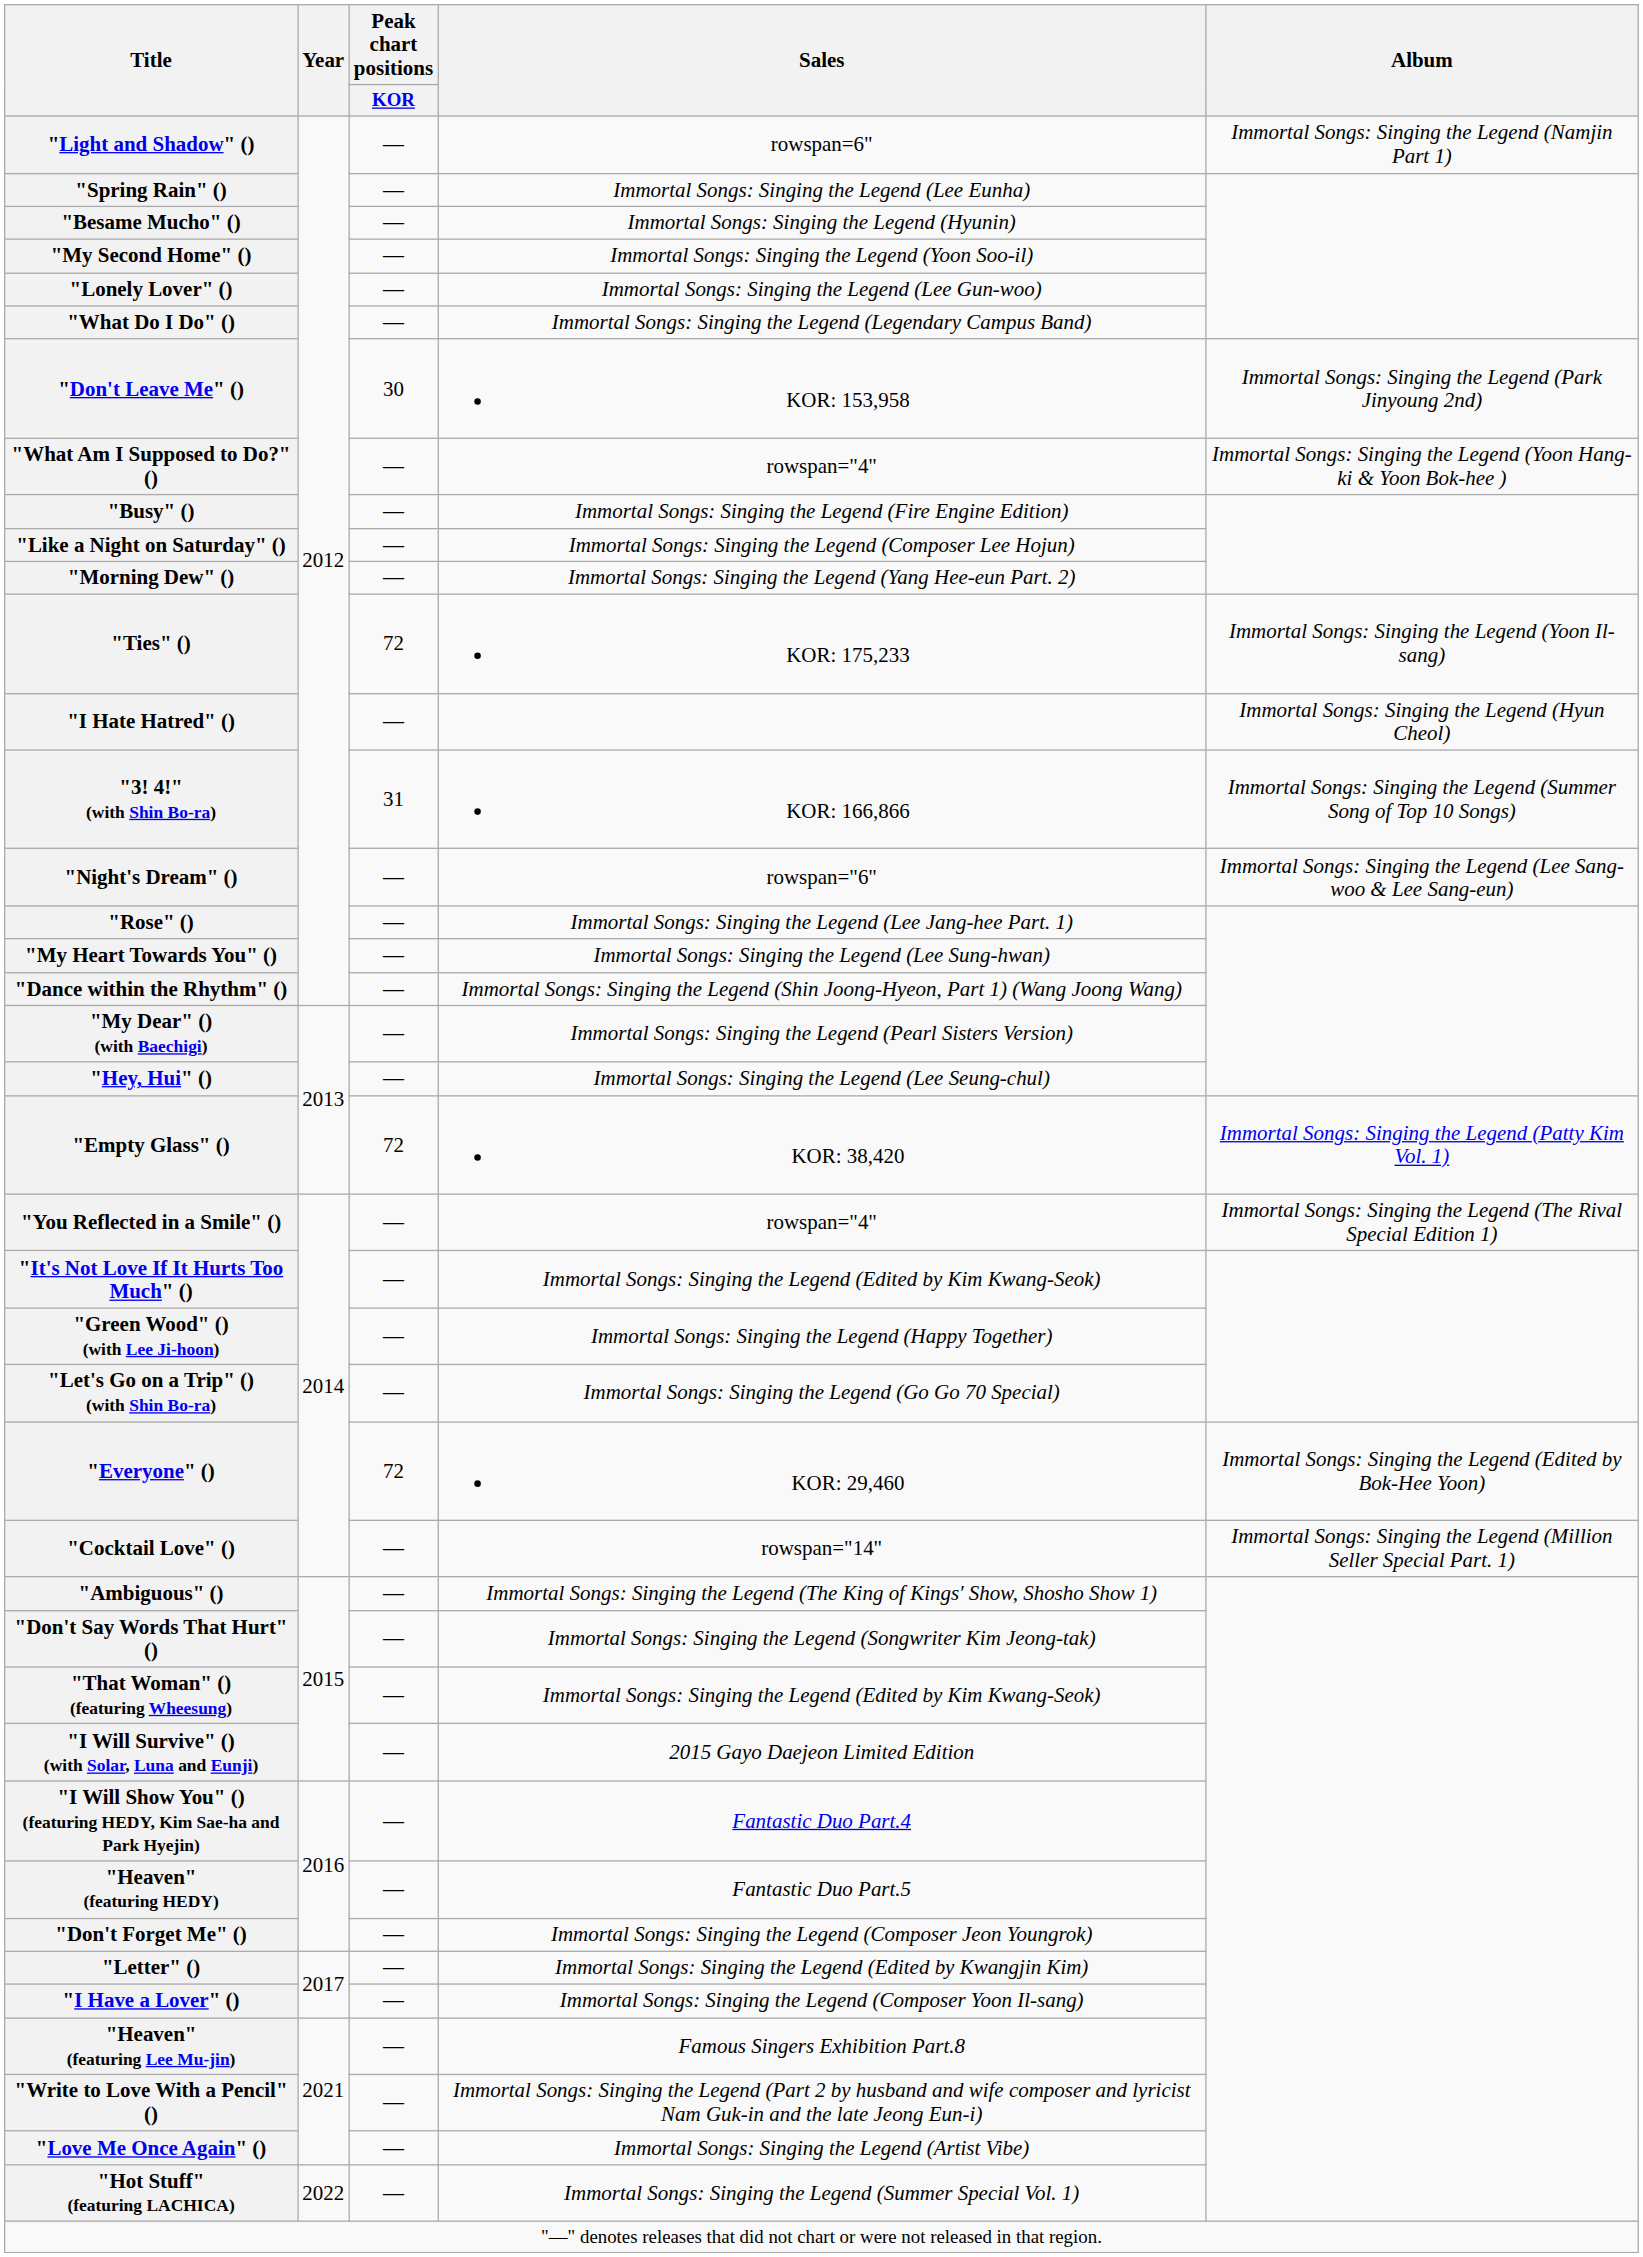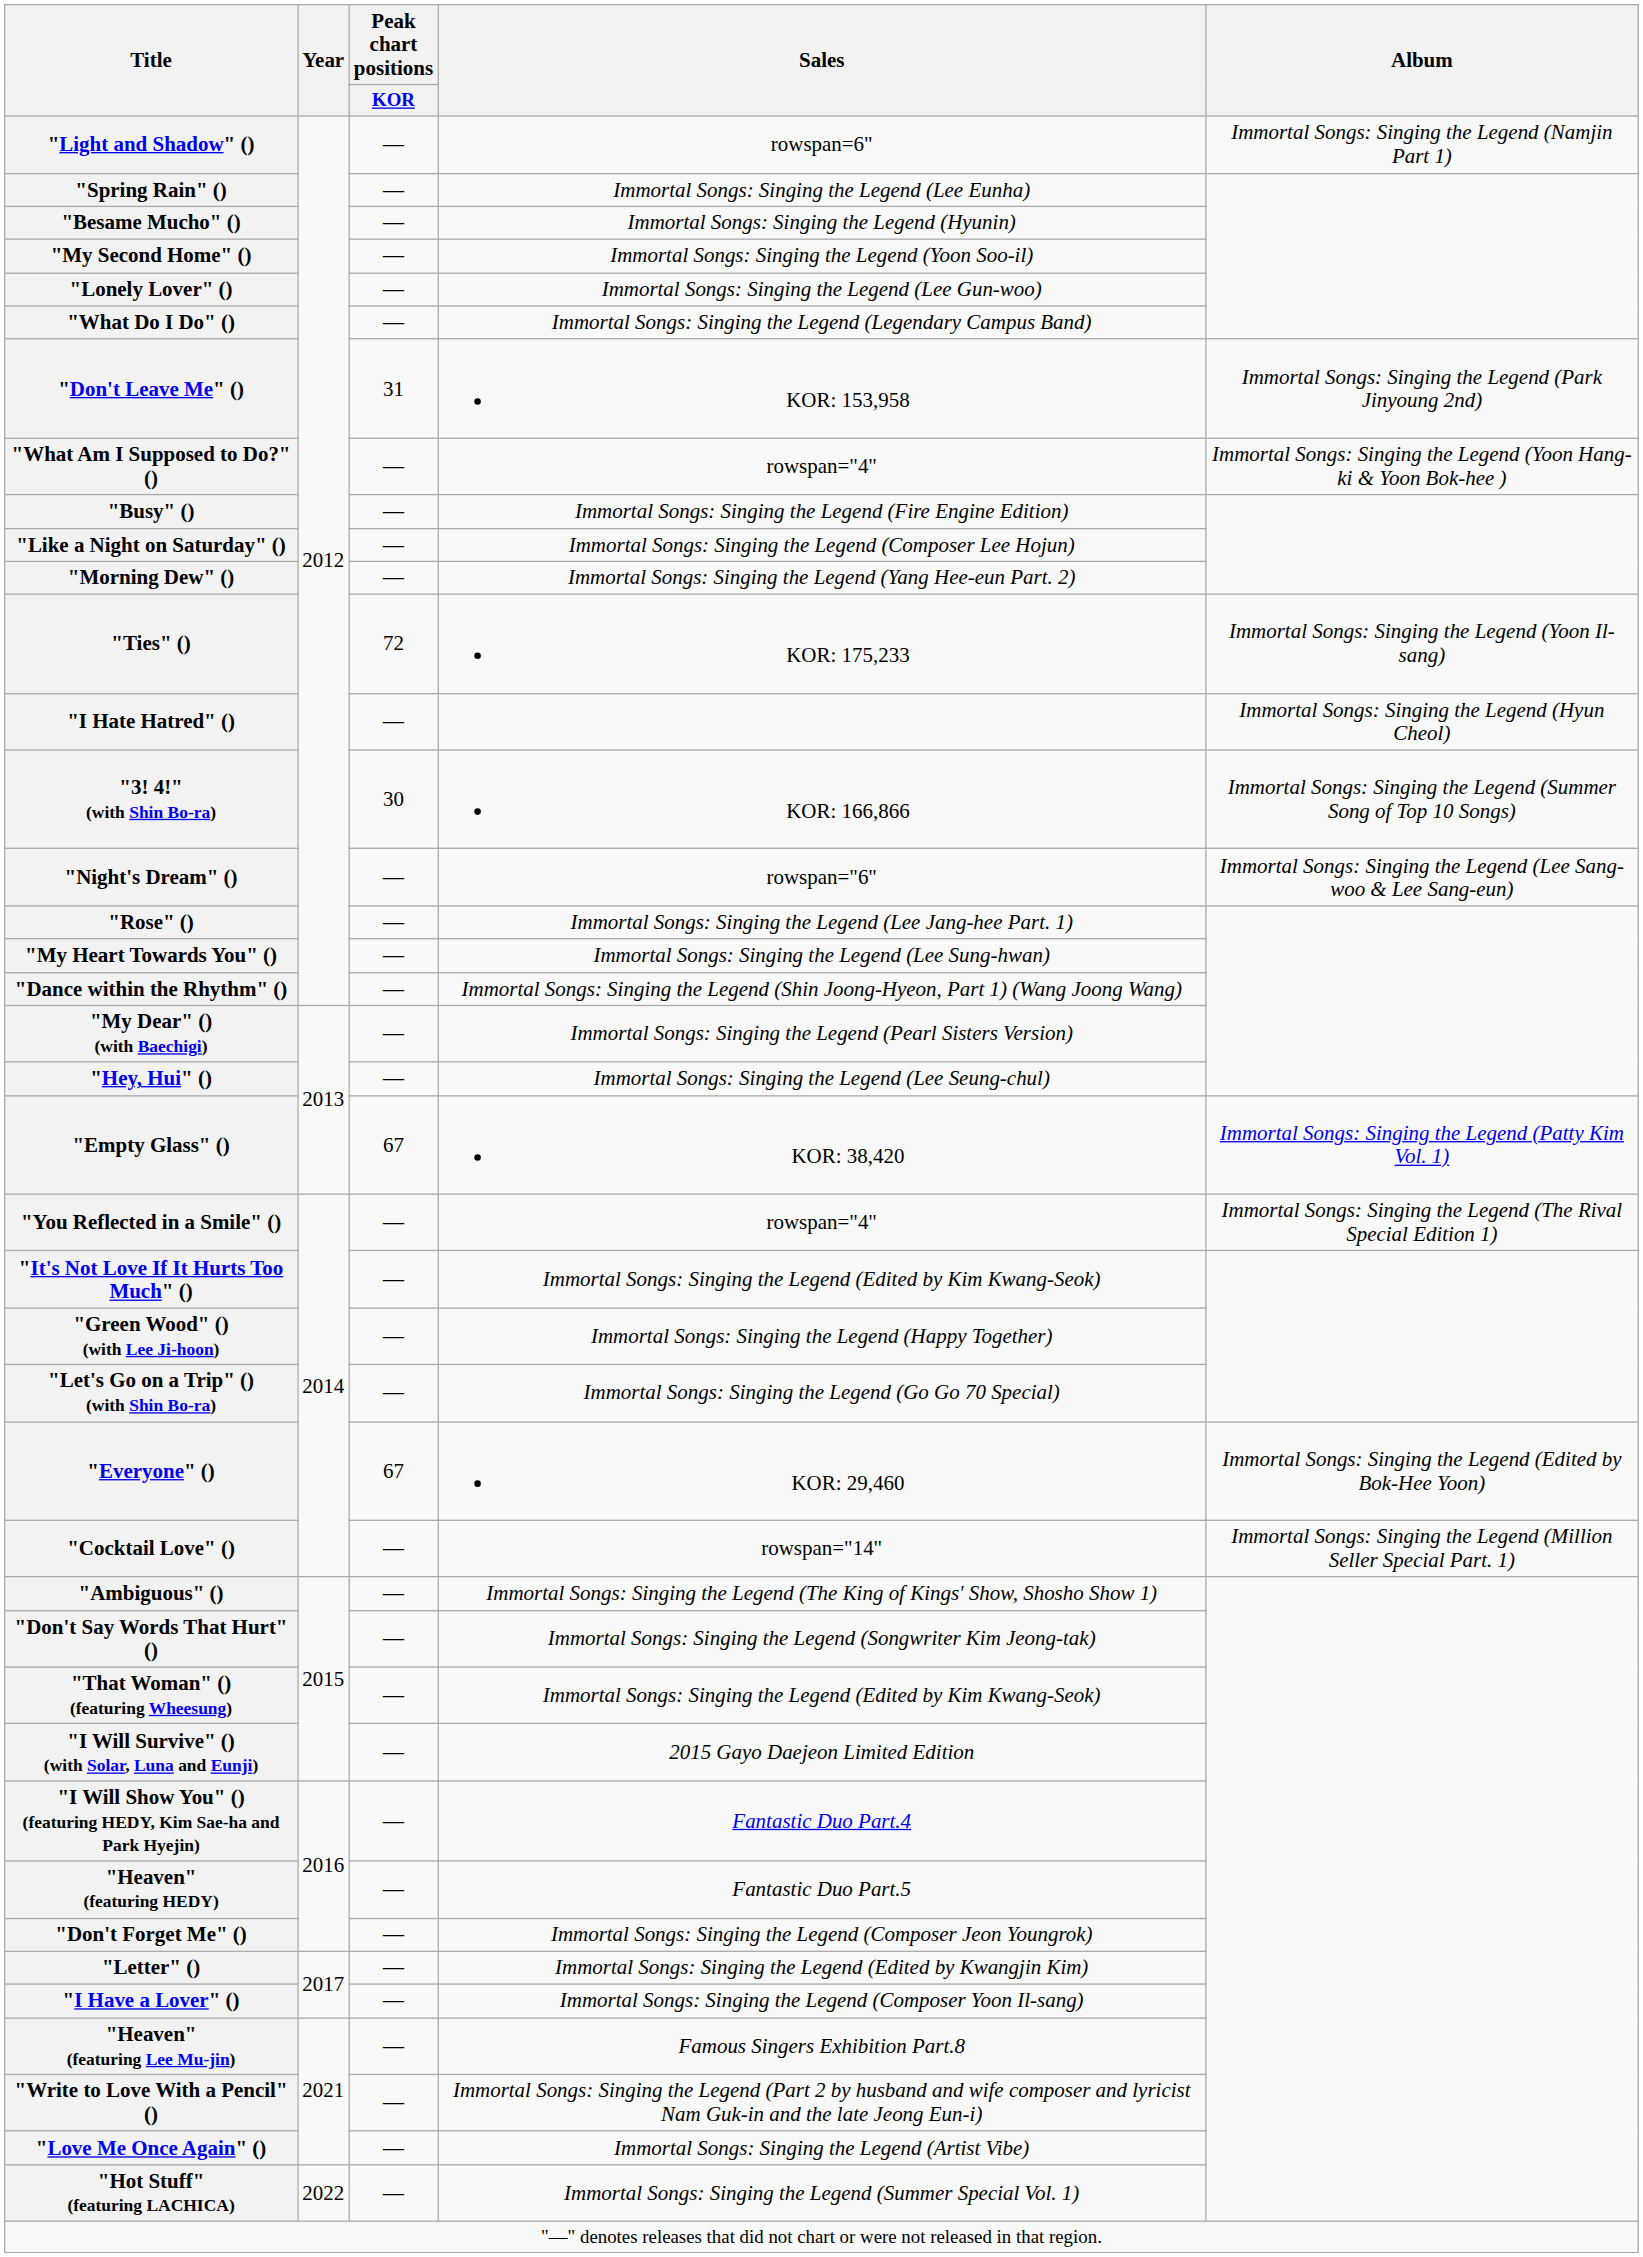(393, 388) 30 -> (393, 388) 31
(393, 799) 31 -> (393, 799) 30
(393, 1144) 72 -> (393, 1144) 67
(393, 1470) 72 -> (393, 1470) 67
